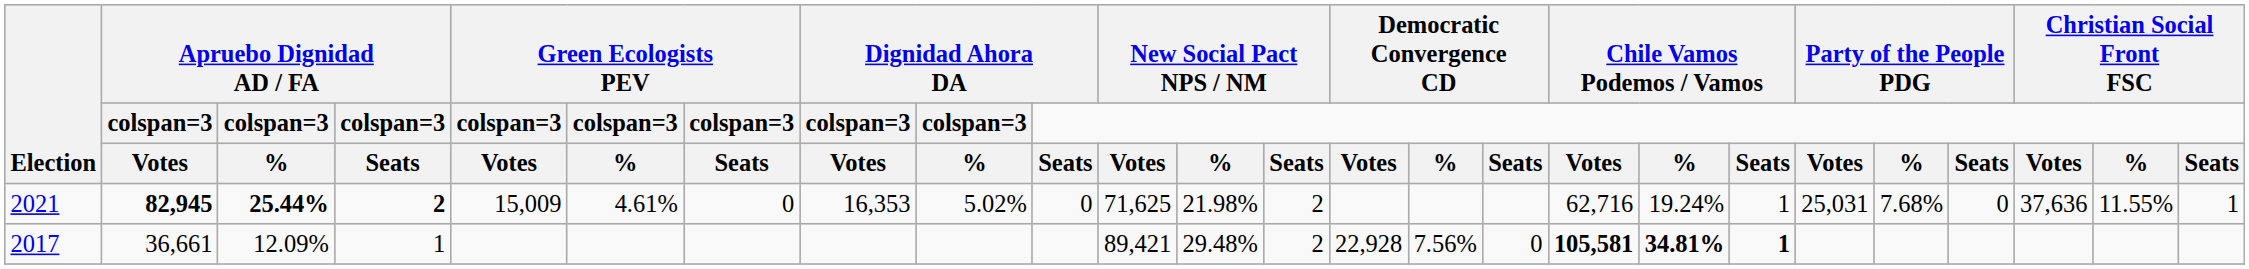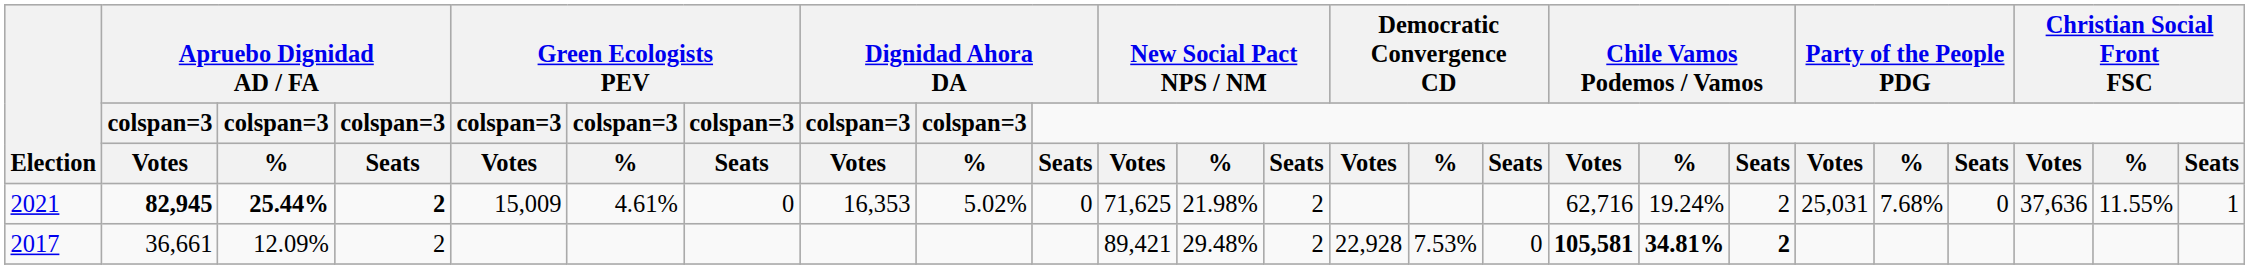(1784, 203) 1 -> (1784, 203) 2
(439, 244) 1 -> (439, 244) 2
(1445, 244) 7.56% -> (1445, 244) 7.53%
(1784, 244) 1 -> (1784, 244) 2
